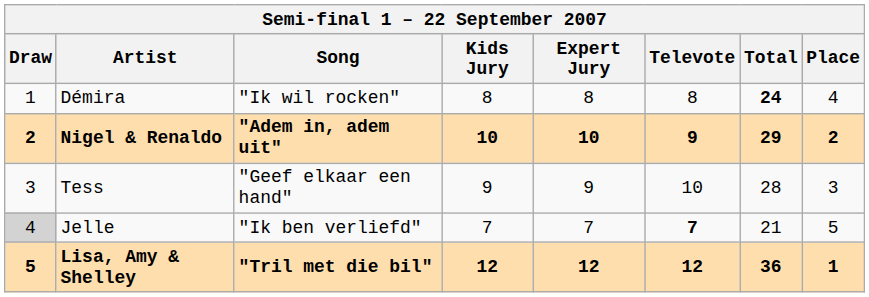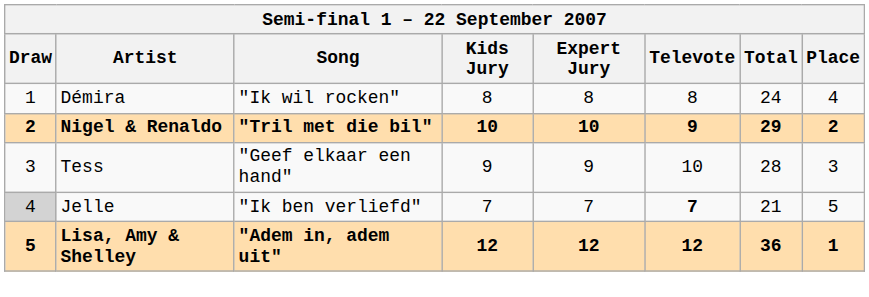(771, 98) bold -> (771, 98) normal
(314, 138) "Adem in, adem uit" -> (336, 128) "Tril met die bil"
(336, 267) "Tril met die bil" -> (314, 246) "Adem in, adem uit"
